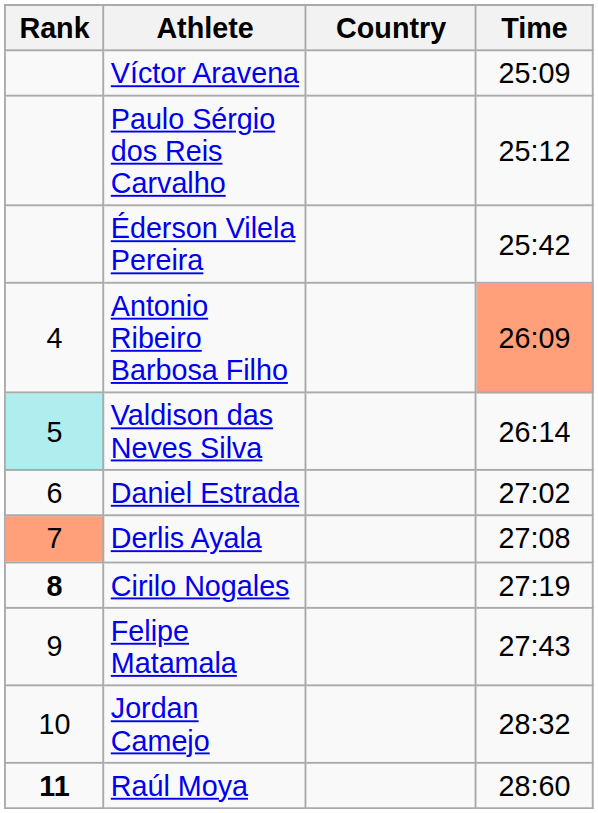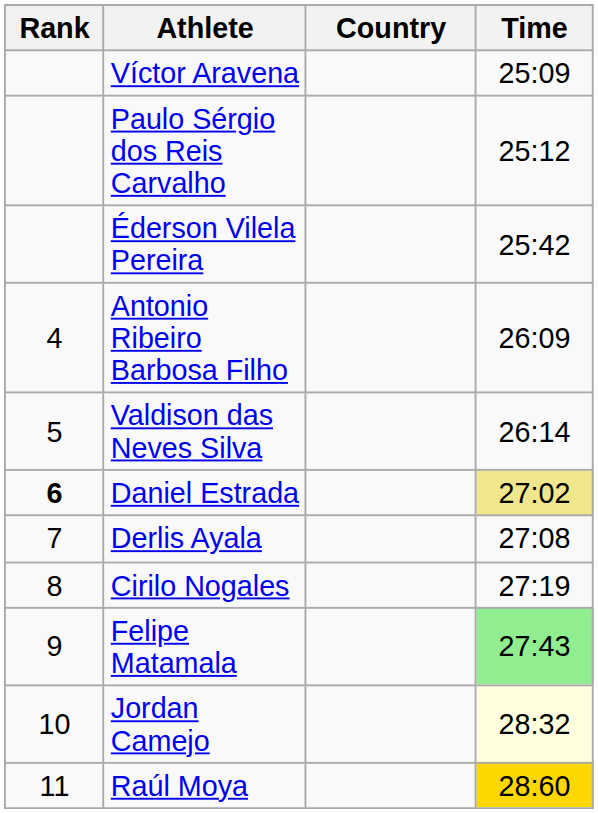(534, 338) lightsalmon background -> (534, 338) no background
(55, 432) paleturquoise background -> (55, 432) no background
(55, 494) normal -> (55, 494) bold
(534, 494) no background -> (534, 494) khaki background
(55, 539) lightsalmon background -> (55, 539) no background
(55, 584) bold -> (55, 584) normal
(534, 646) no background -> (534, 646) lightgreen background
(534, 724) no background -> (534, 724) lightyellow background
(55, 785) bold -> (55, 785) normal
(534, 785) no background -> (534, 785) gold background
